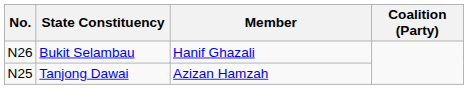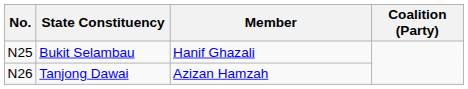(20, 52) N26 -> (20, 52) N25
(20, 73) N25 -> (20, 73) N26
